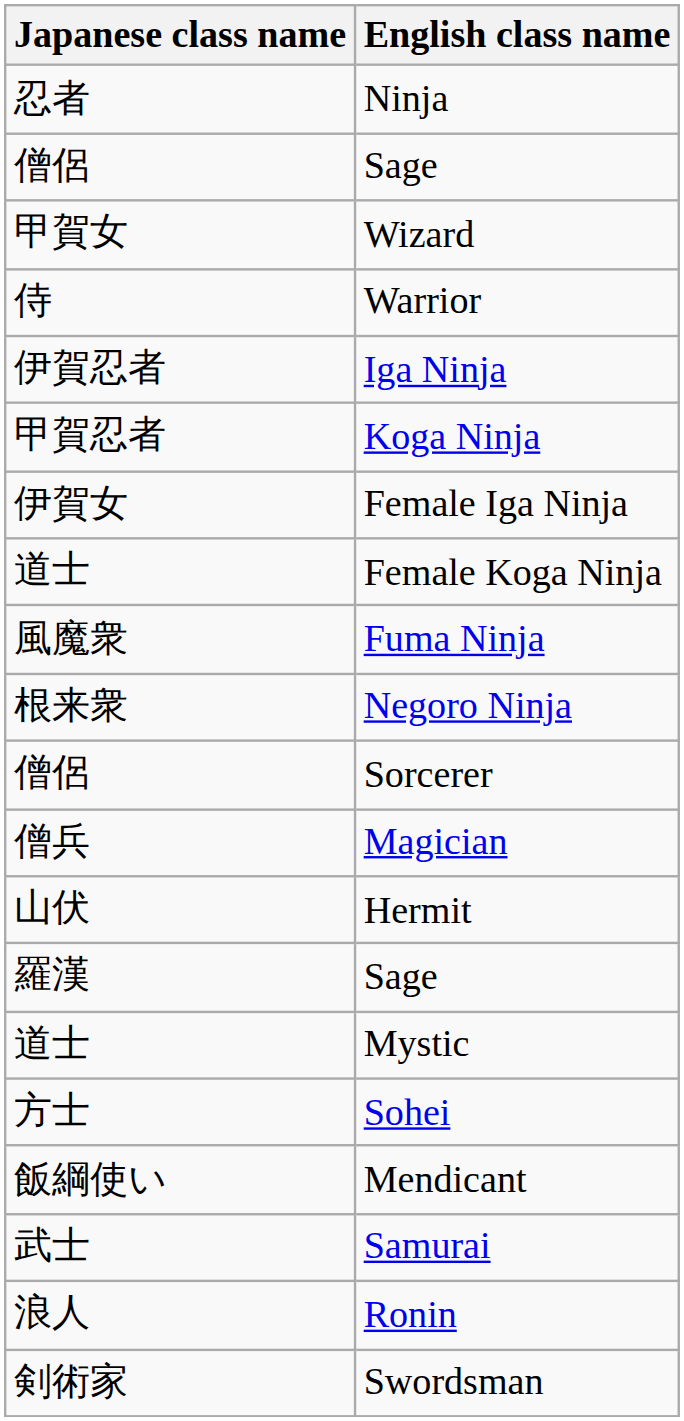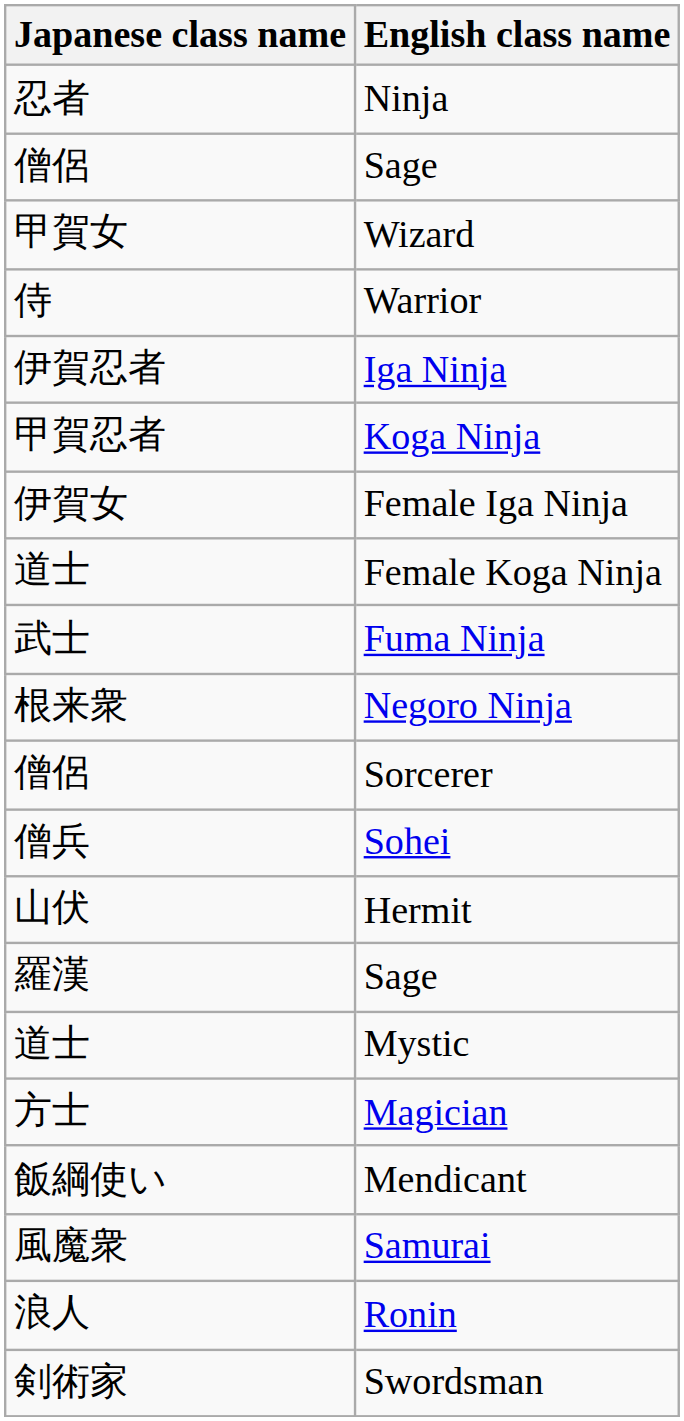(71, 637) 風魔衆 -> (52, 637) 武士
(436, 841) Magician -> (407, 841) Sohei
(407, 1111) Sohei -> (436, 1111) Magician
(52, 1245) 武士 -> (71, 1245) 風魔衆
